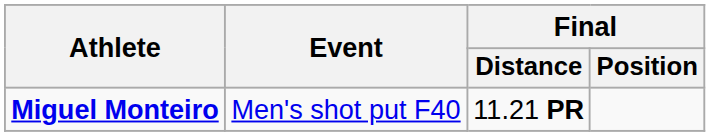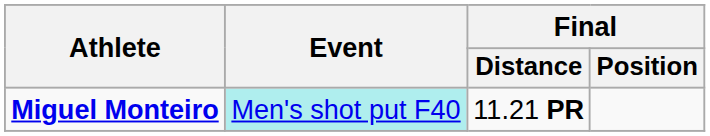(346, 110) no background -> (346, 110) paleturquoise background
